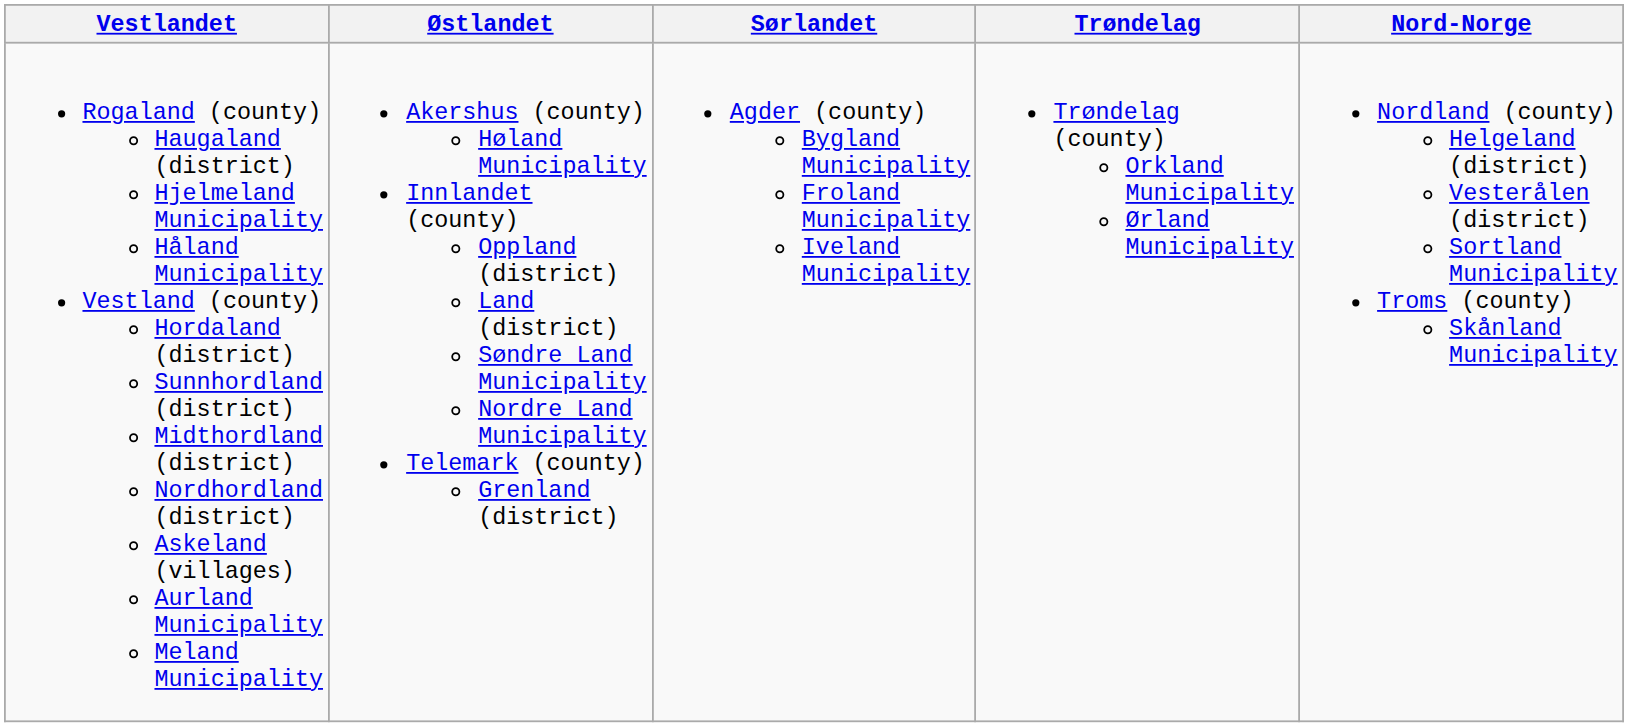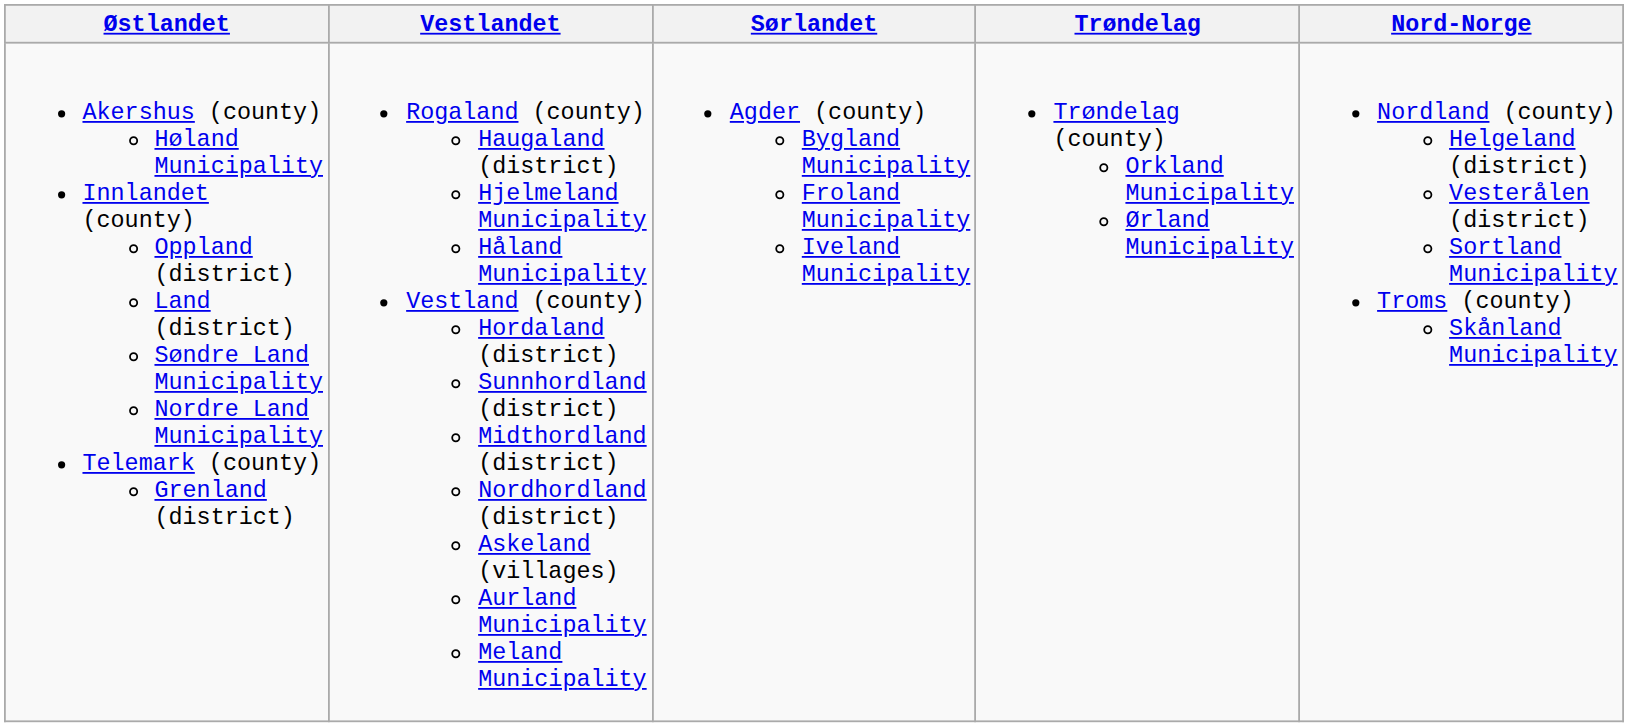columns swapped: (167, 24) <-> (490, 24)
